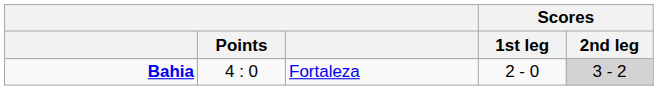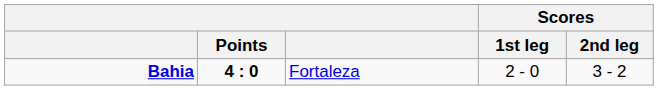(241, 71) normal -> (241, 71) bold
(609, 71) lightgrey background -> (609, 71) no background
